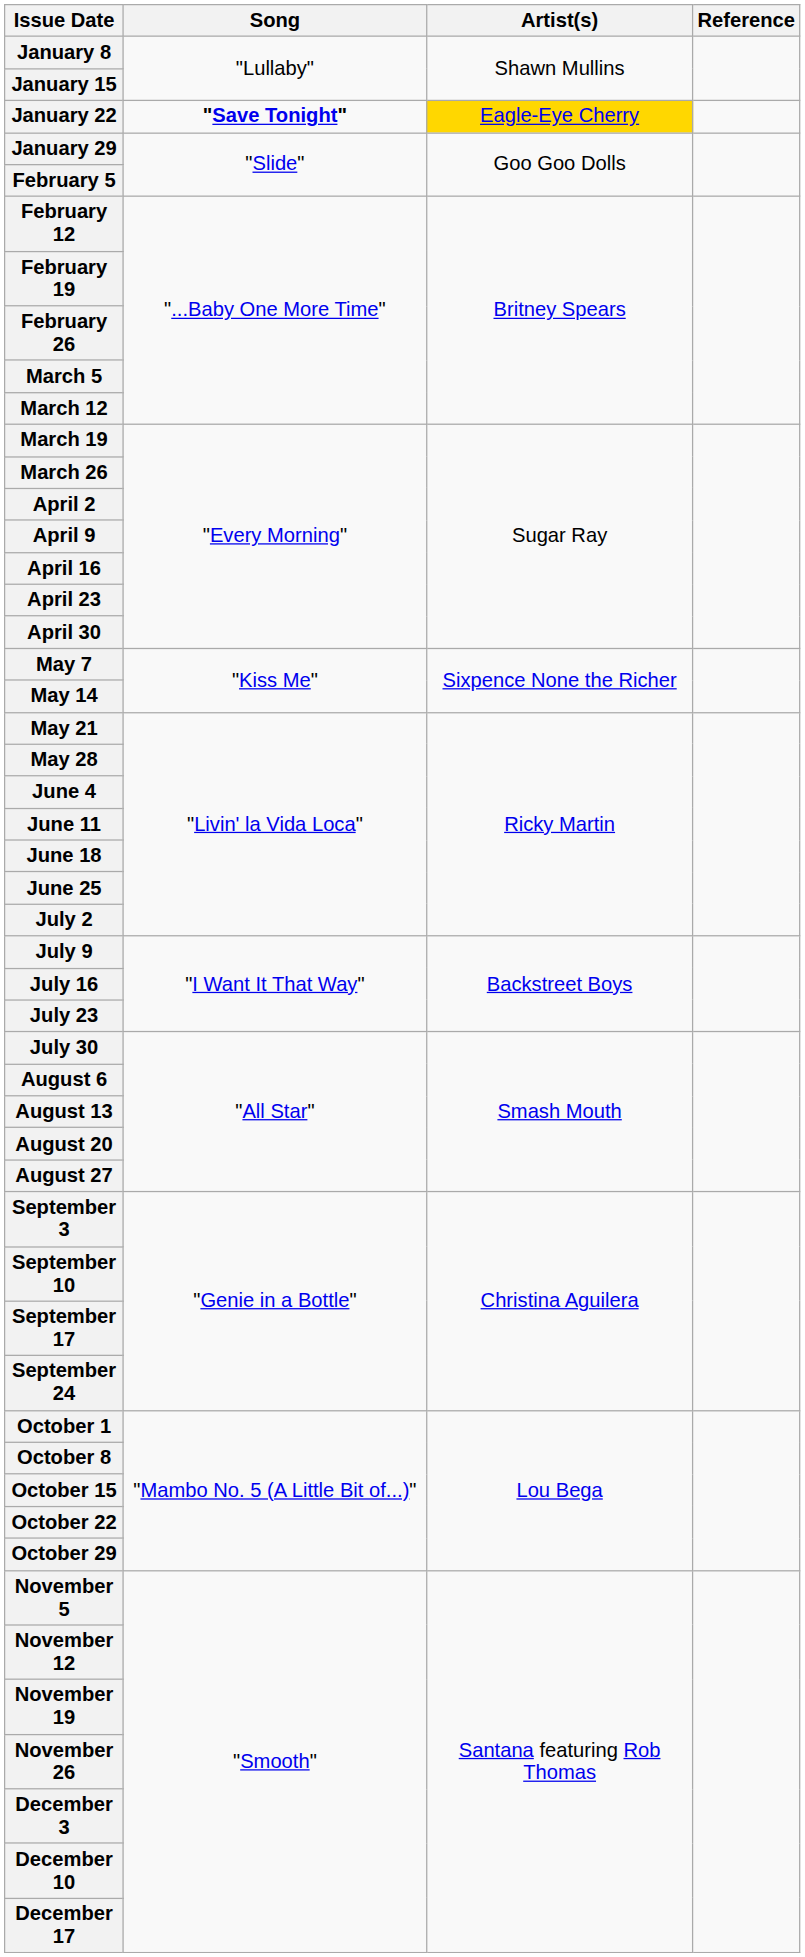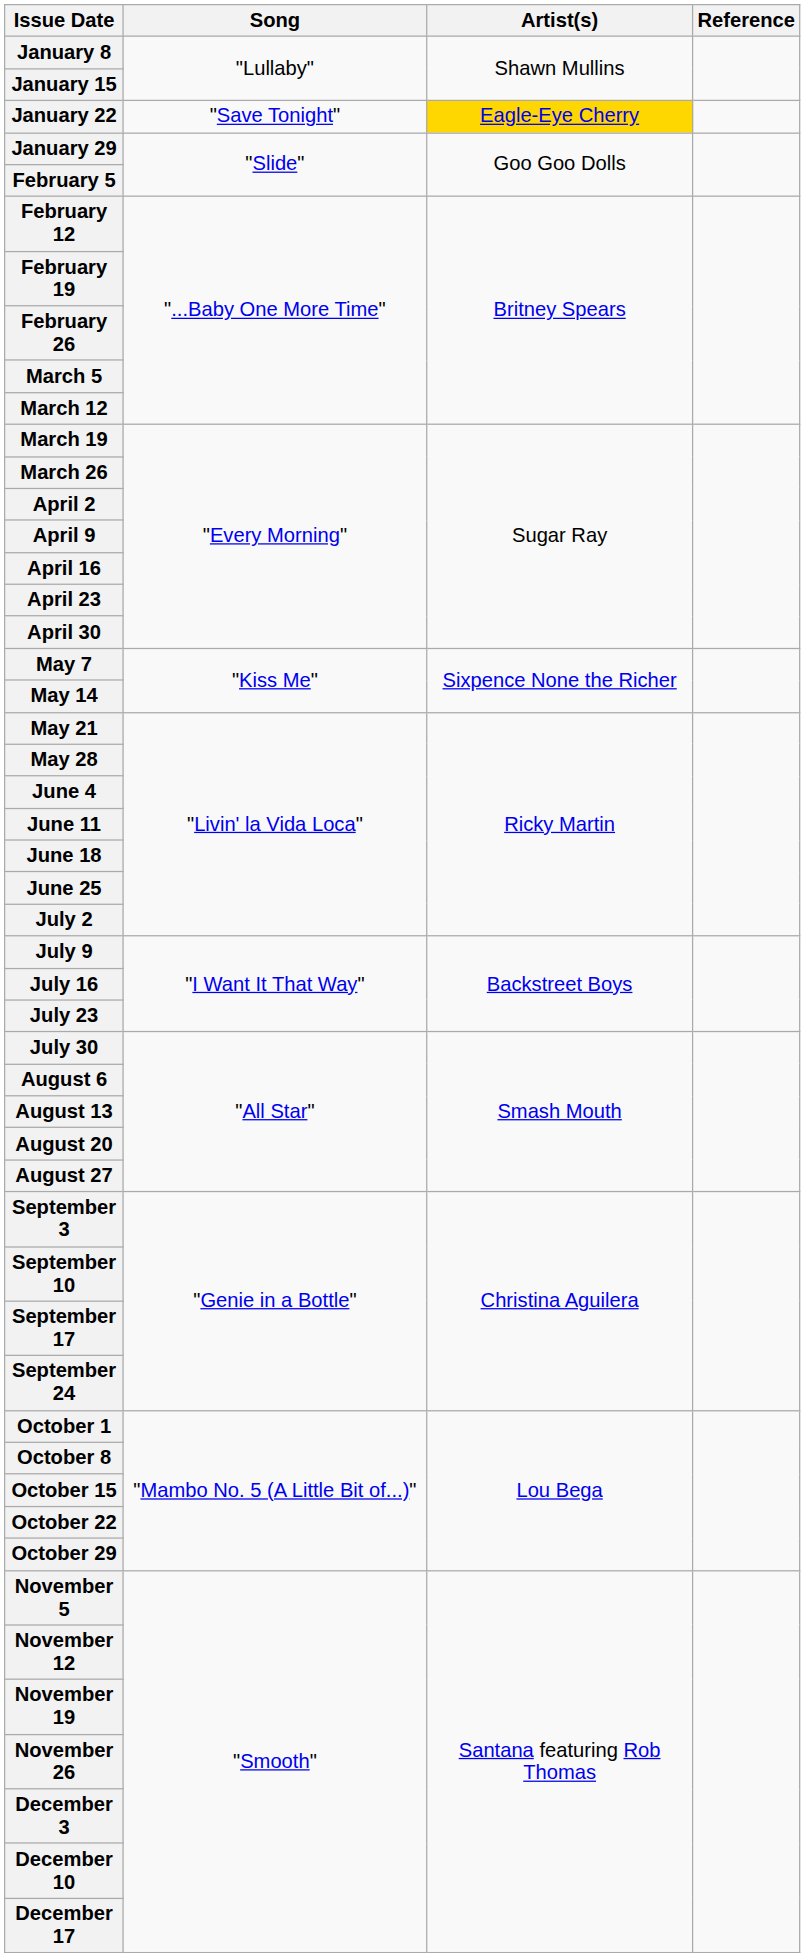(275, 116) bold -> (275, 116) normal
